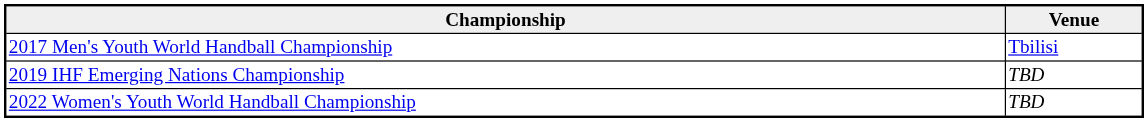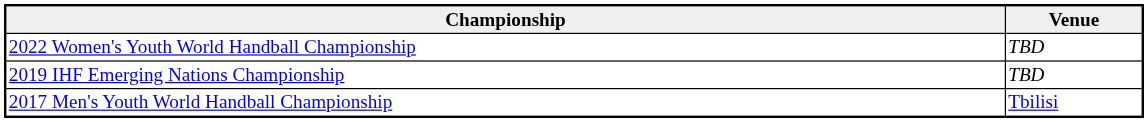rows swapped: (212, 102) <-> (201, 47)
